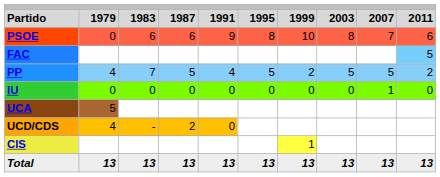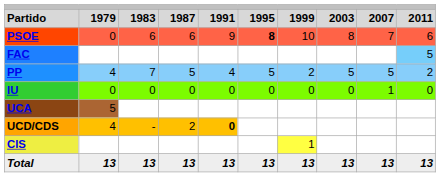(272, 36) normal -> (272, 36) bold
(232, 126) normal -> (232, 126) bold
